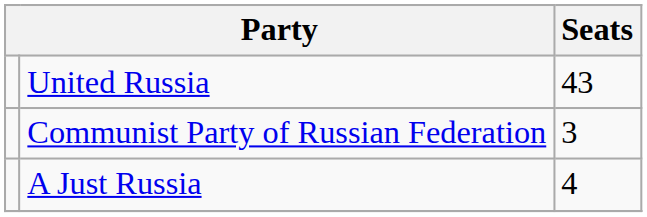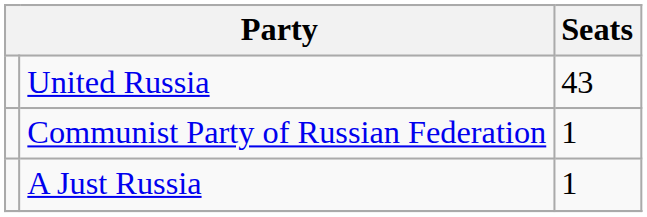(569, 132) 3 -> (569, 132) 1
(569, 183) 4 -> (569, 183) 1
